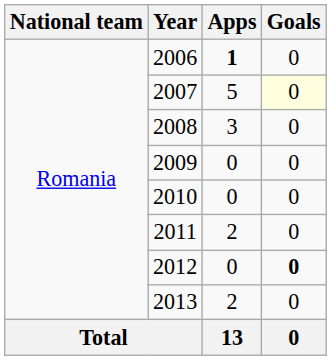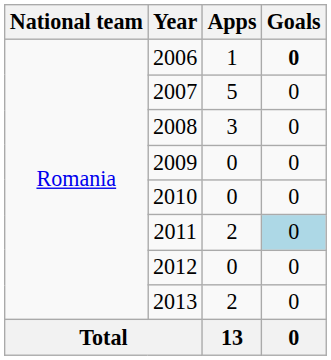(232, 57) bold -> (232, 57) normal
(294, 57) normal -> (294, 57) bold
(294, 92) lightyellow background -> (294, 92) no background
(294, 232) no background -> (294, 232) lightblue background
(294, 267) bold -> (294, 267) normal
